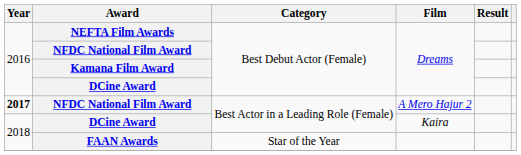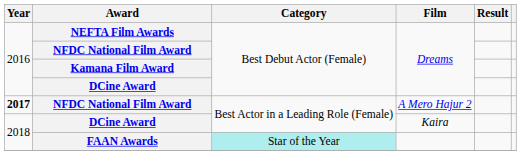(304, 141) no background -> (304, 141) paleturquoise background
